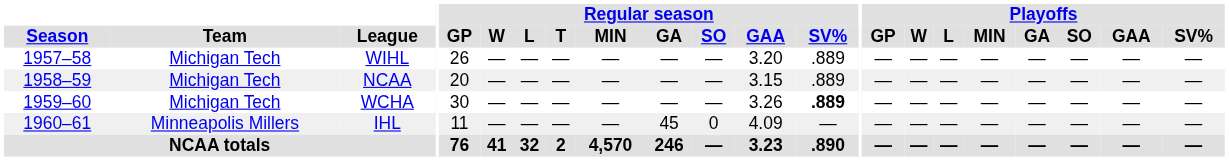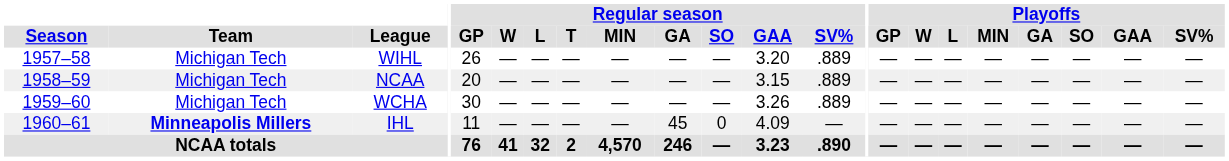(828, 102) bold -> (834, 102) normal
(225, 123) normal -> (231, 123) bold
